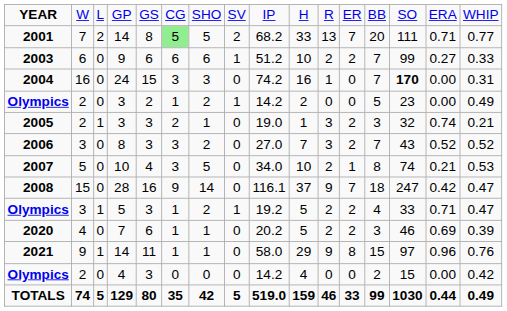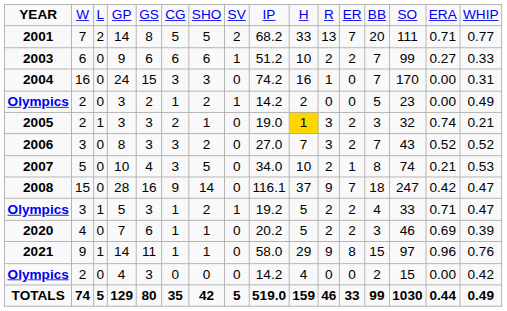(175, 36) lightgreen background -> (175, 36) no background
(407, 79) bold -> (407, 79) normal
(304, 123) no background -> (304, 123) gold background
